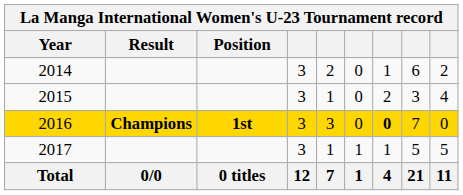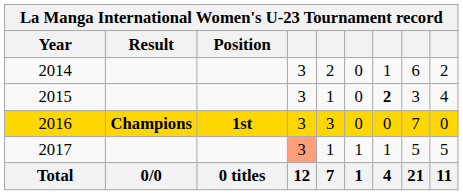(387, 96) normal -> (387, 96) bold
(387, 123) bold -> (387, 123) normal
(302, 149) no background -> (302, 149) lightsalmon background
